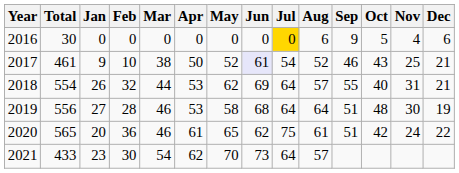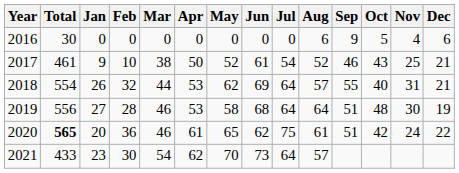(292, 39) gold background -> (292, 39) no background
(262, 62) lavender background -> (262, 62) no background
(65, 132) normal -> (65, 132) bold
